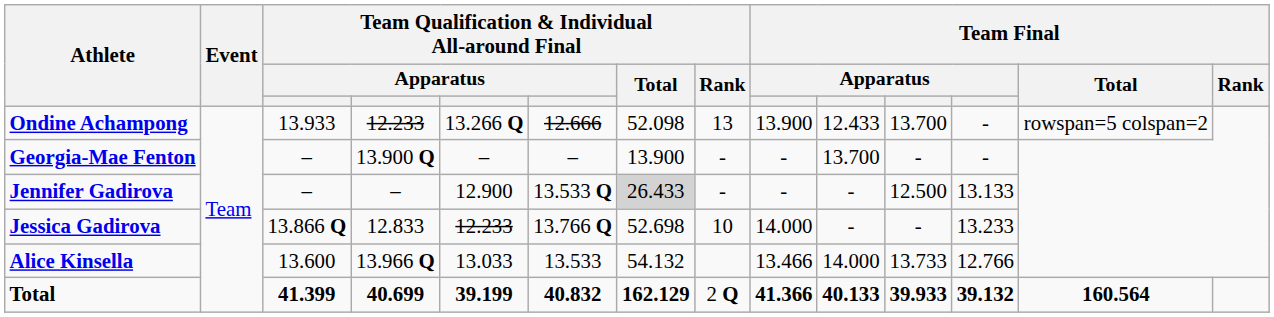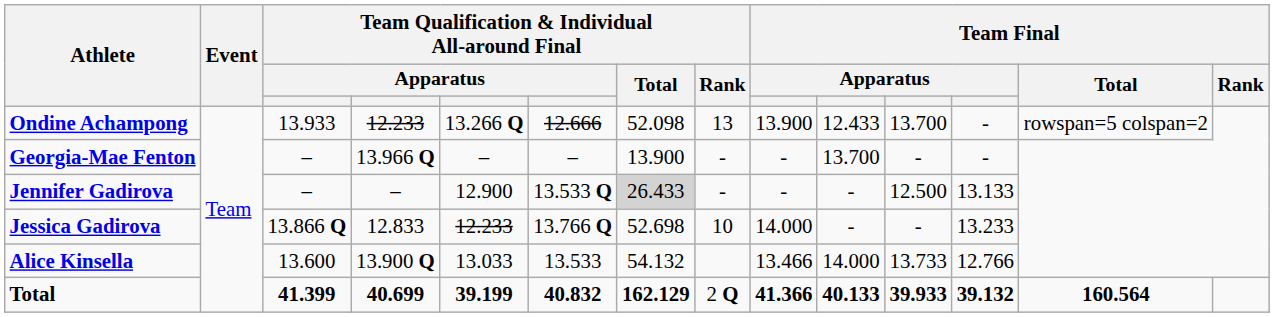(395, 157) 13.900 Q -> (395, 157) 13.966 Q
(395, 260) 13.966 Q -> (395, 260) 13.900 Q
